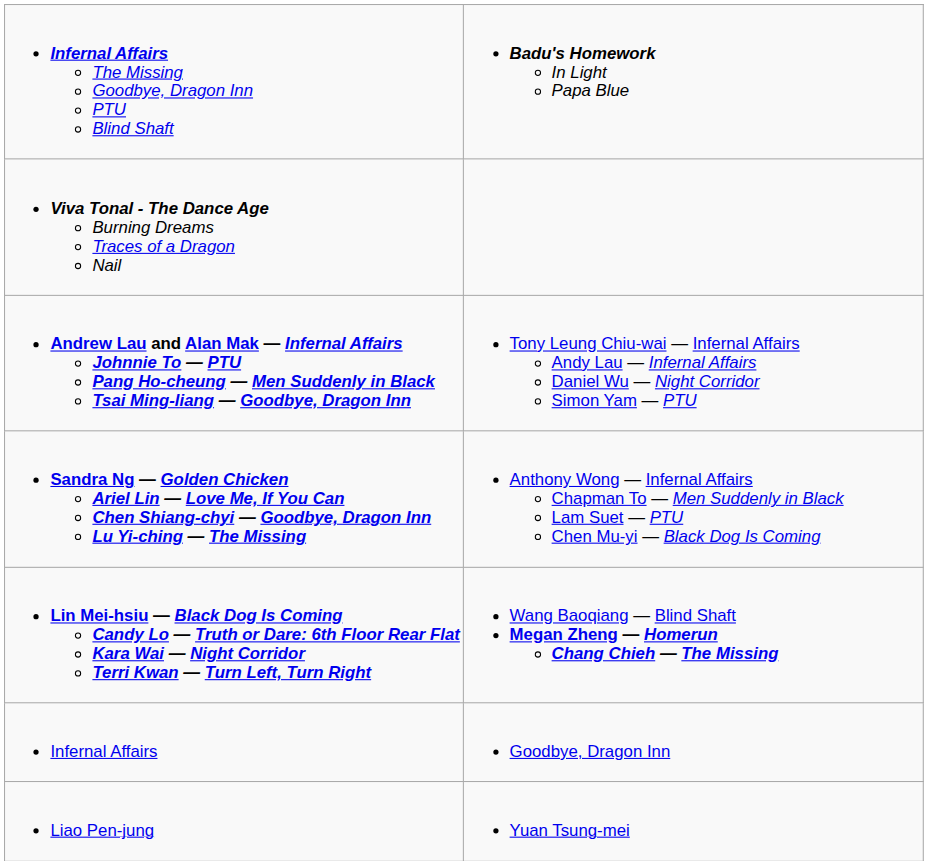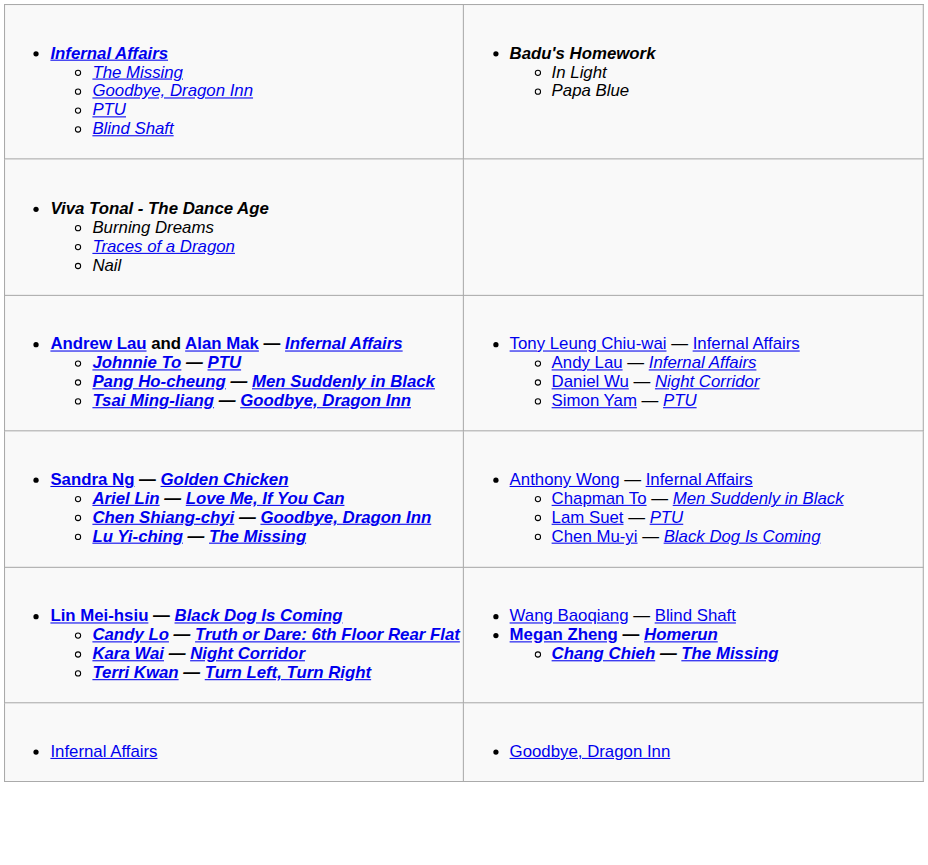- row: (234, 831)
